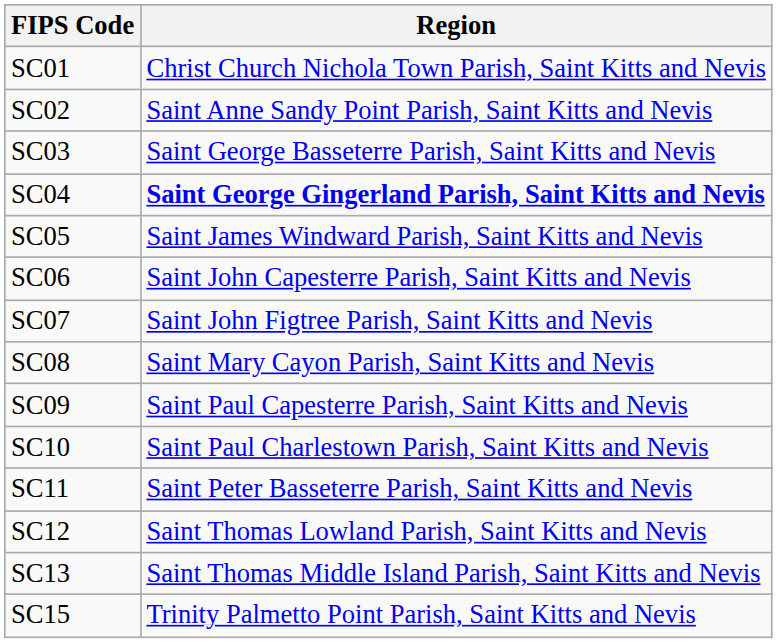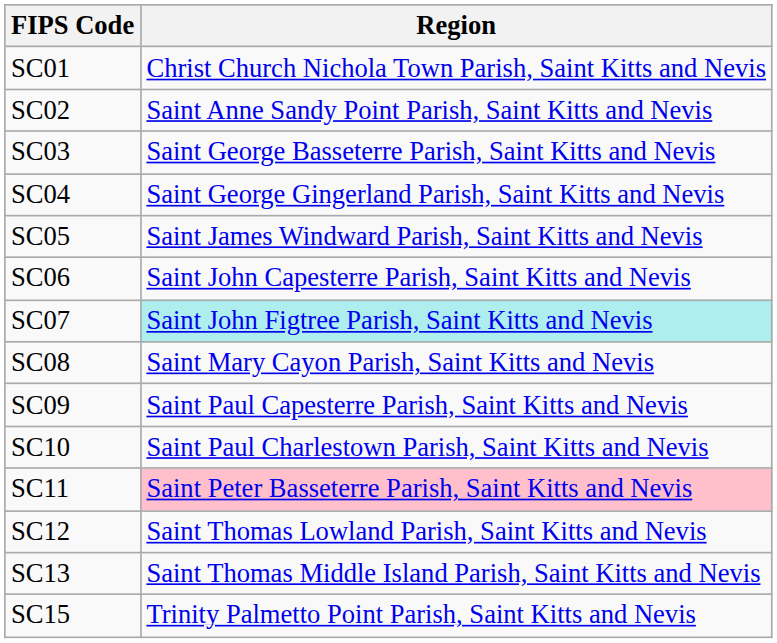(456, 194) bold -> (435, 194) normal
(399, 320) no background -> (399, 320) paleturquoise background
(419, 488) no background -> (419, 488) pink background
